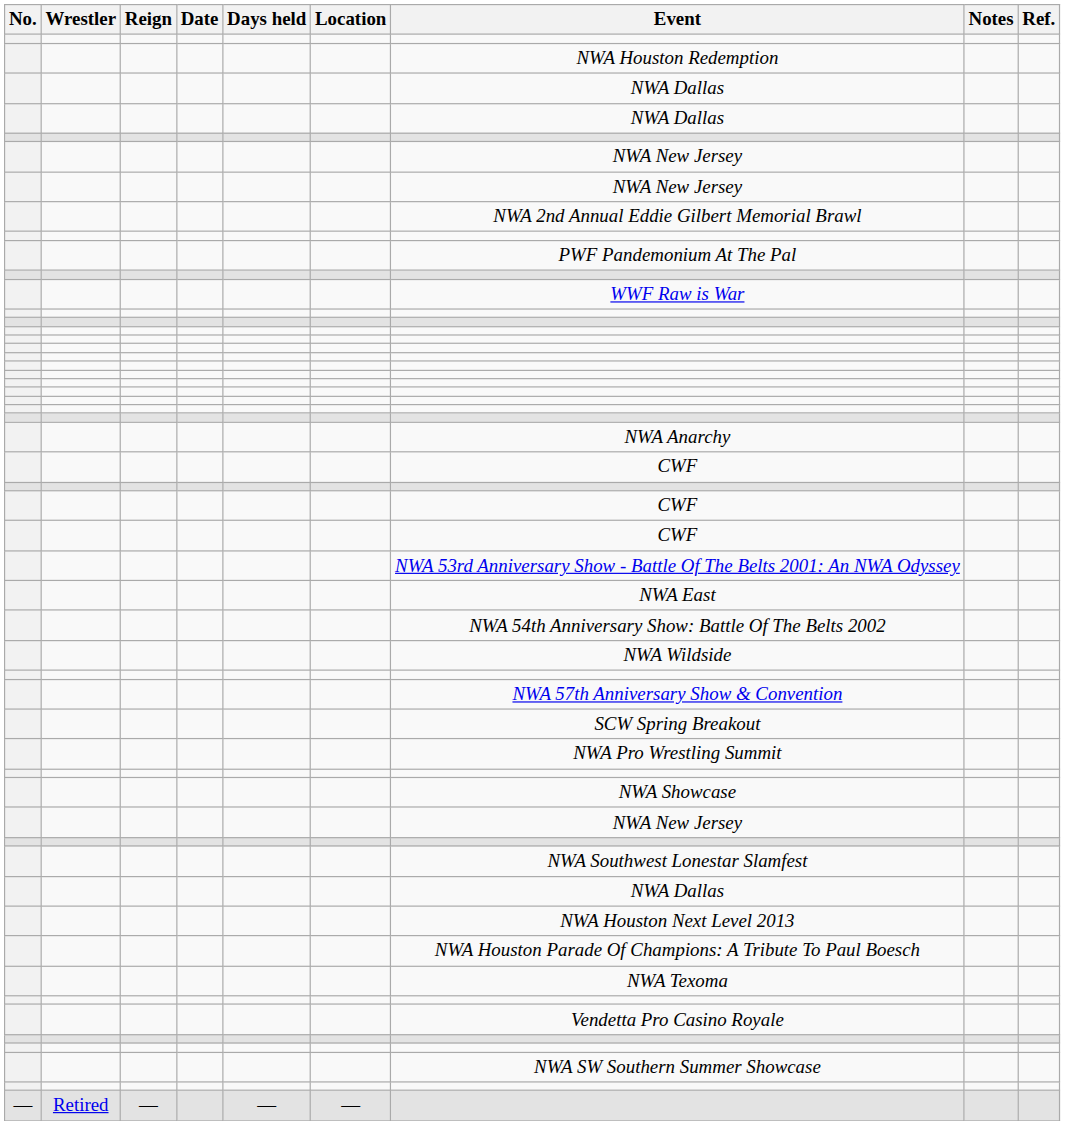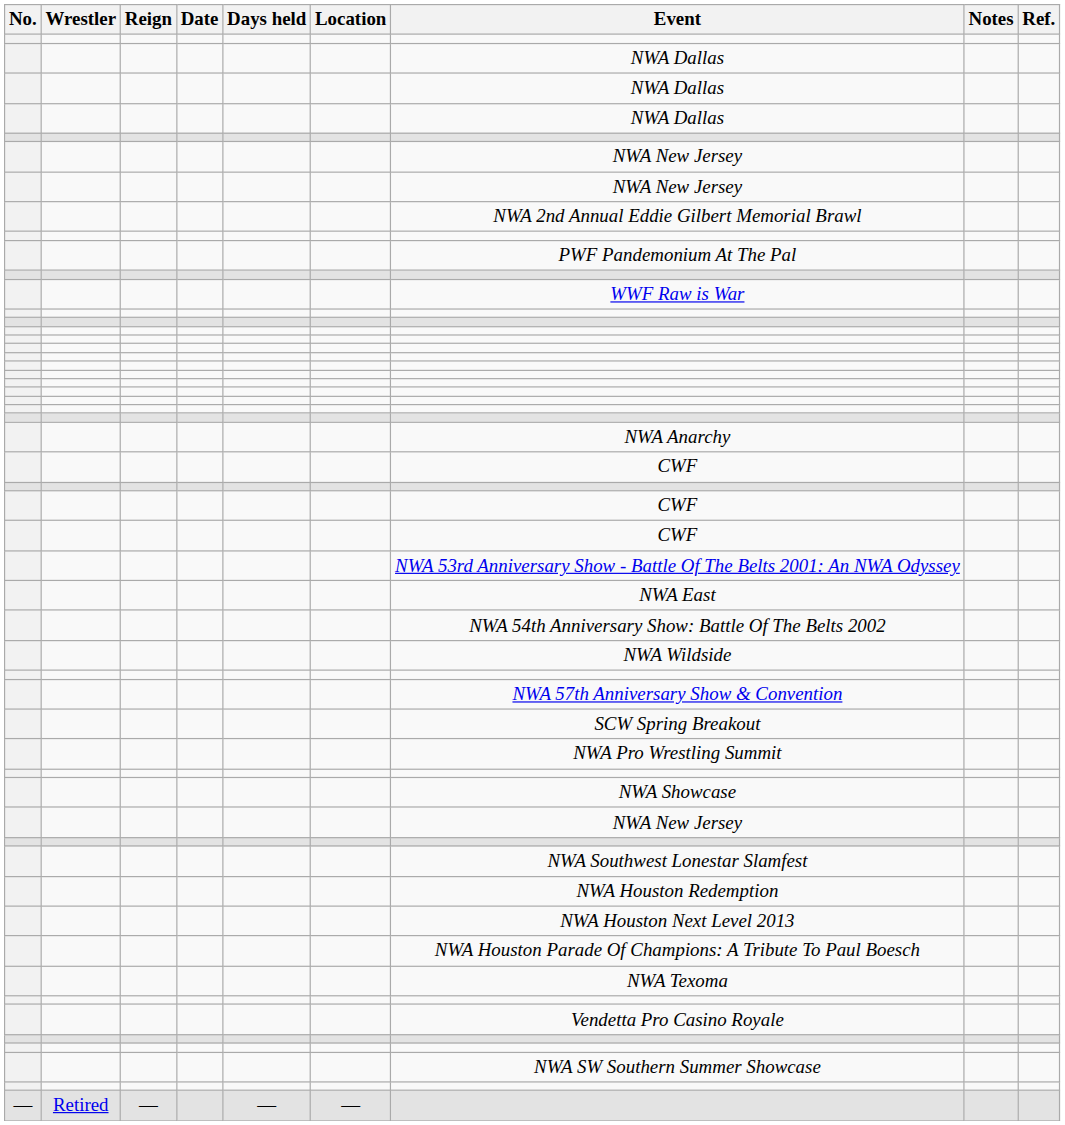(677, 58) NWA Houston Redemption -> (677, 58) NWA Dallas
(677, 890) NWA Dallas -> (677, 890) NWA Houston Redemption
